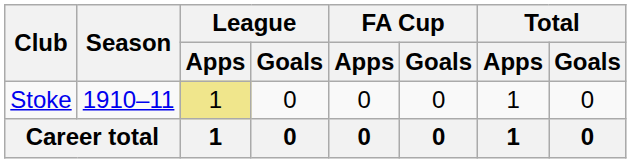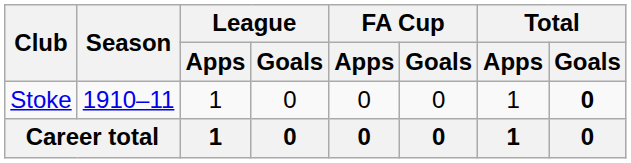(215, 99) khaki background -> (215, 99) no background
(588, 99) normal -> (588, 99) bold
